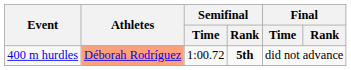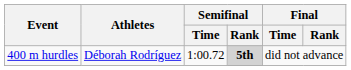(133, 55) lightsalmon background -> (133, 55) no background
(245, 55) no background -> (245, 55) lightgrey background
